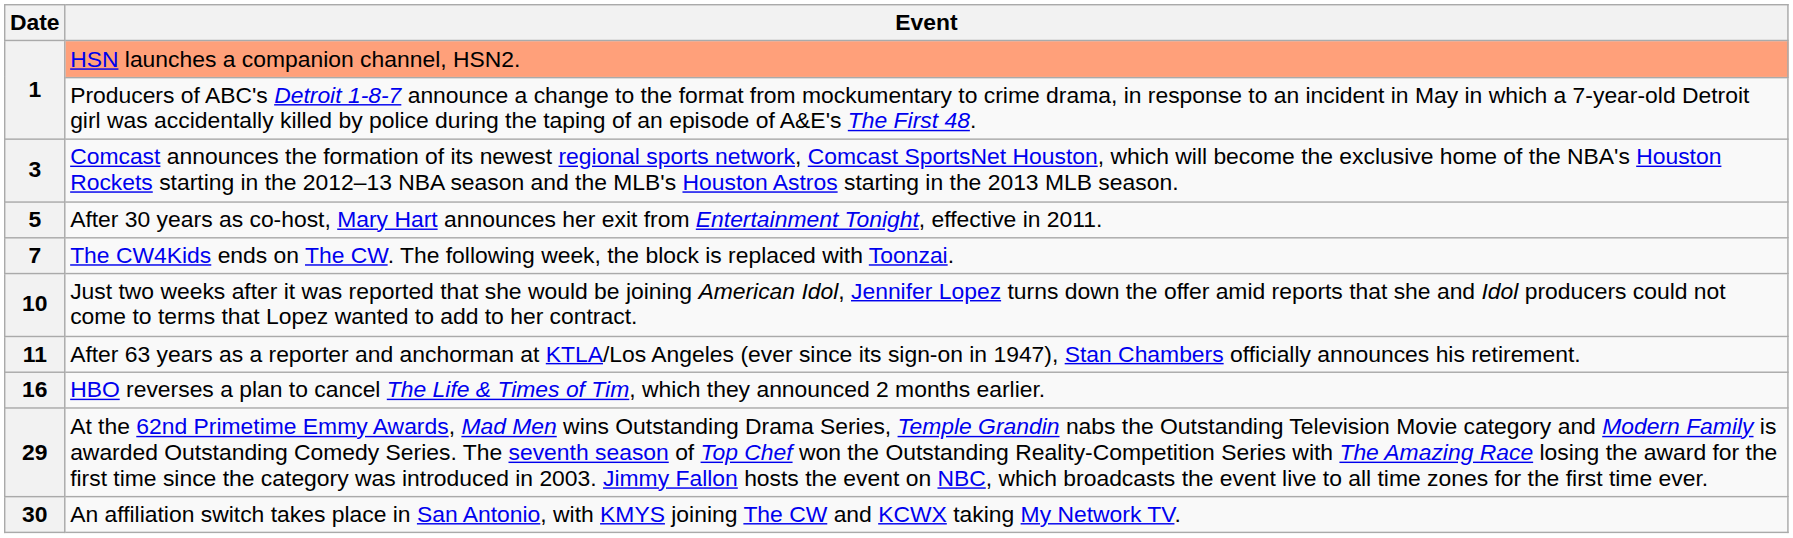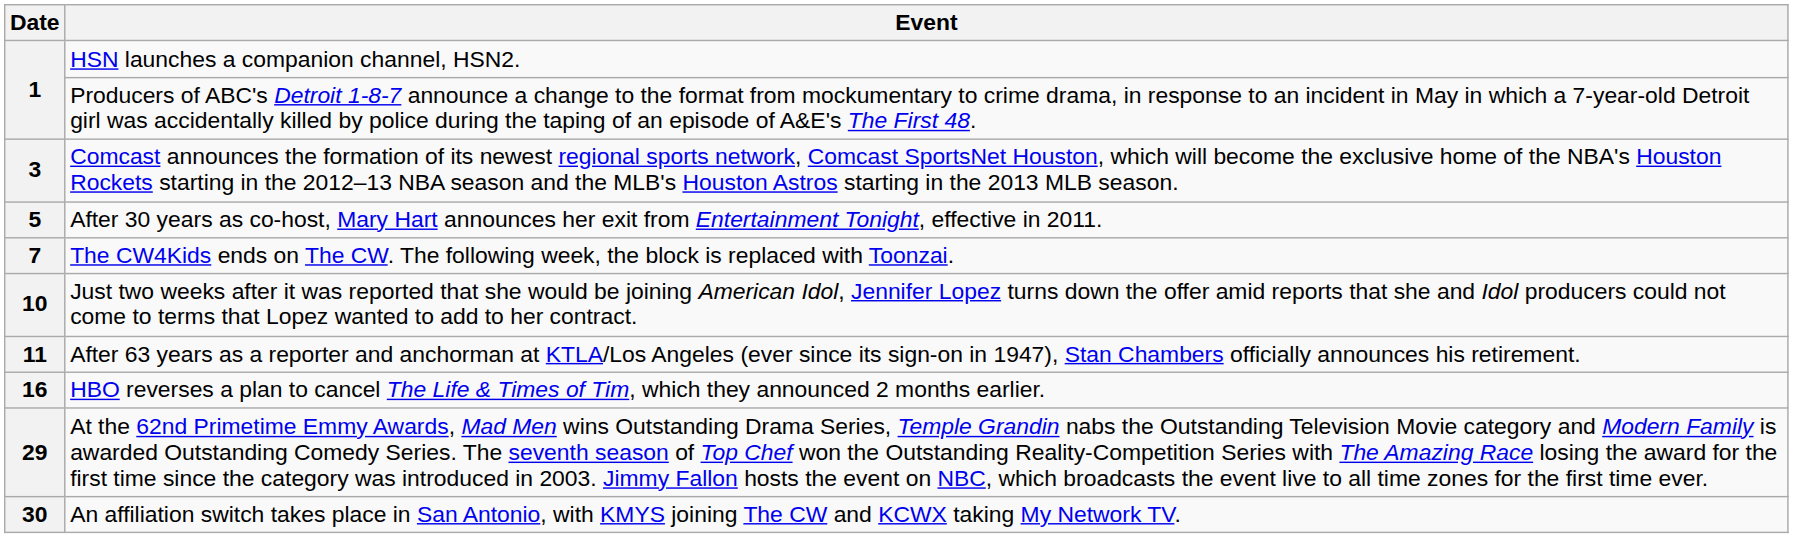(295, 58) lightsalmon background -> (295, 58) no background
